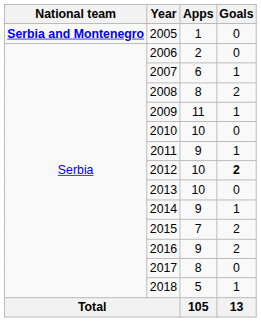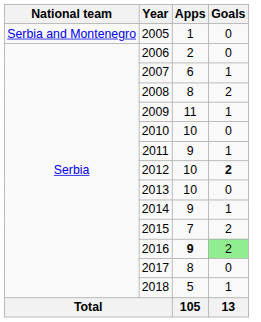(76, 33) bold -> (72, 33) normal
(198, 248) normal -> (190, 248) bold
(236, 248) no background -> (228, 248) lightgreen background
